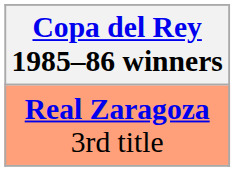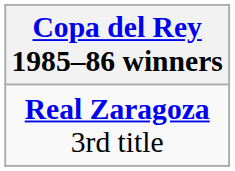(117, 124) lightsalmon background -> (117, 124) no background
